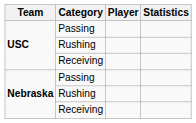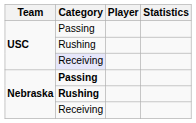(81, 61) no background -> (81, 61) lavender background
(76, 77) normal -> (78, 77) bold
(77, 94) normal -> (79, 94) bold
